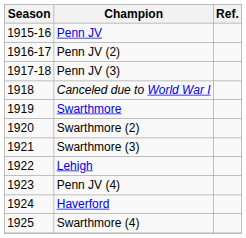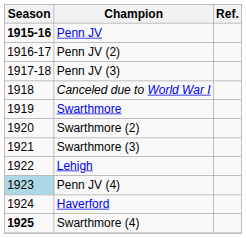(29, 33) normal -> (29, 33) bold
(20, 185) no background -> (20, 185) lightblue background
(20, 223) normal -> (20, 223) bold
